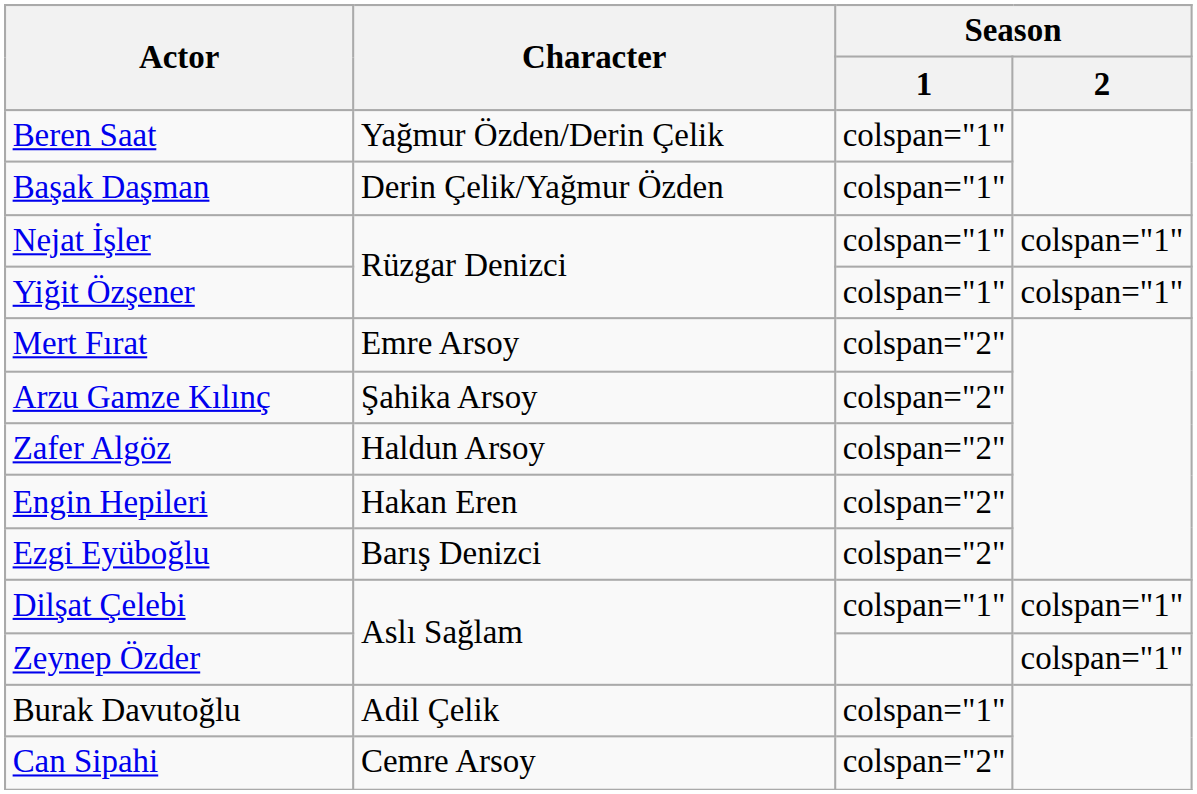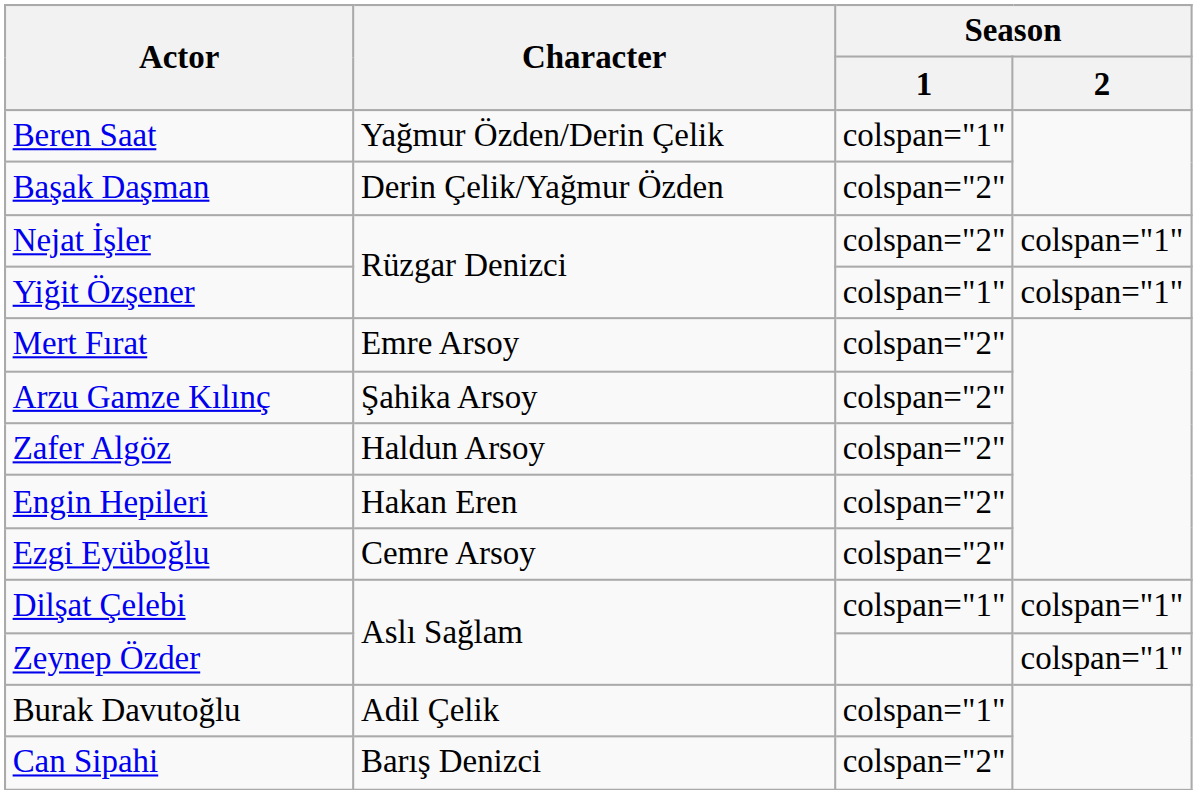(924, 187) colspan="1" -> (924, 187) colspan="2"
(924, 239) colspan="1" -> (924, 239) colspan="2"
(451, 553) Barış Denizci -> (448, 553) Cemre Arsoy
(448, 762) Cemre Arsoy -> (451, 762) Barış Denizci
